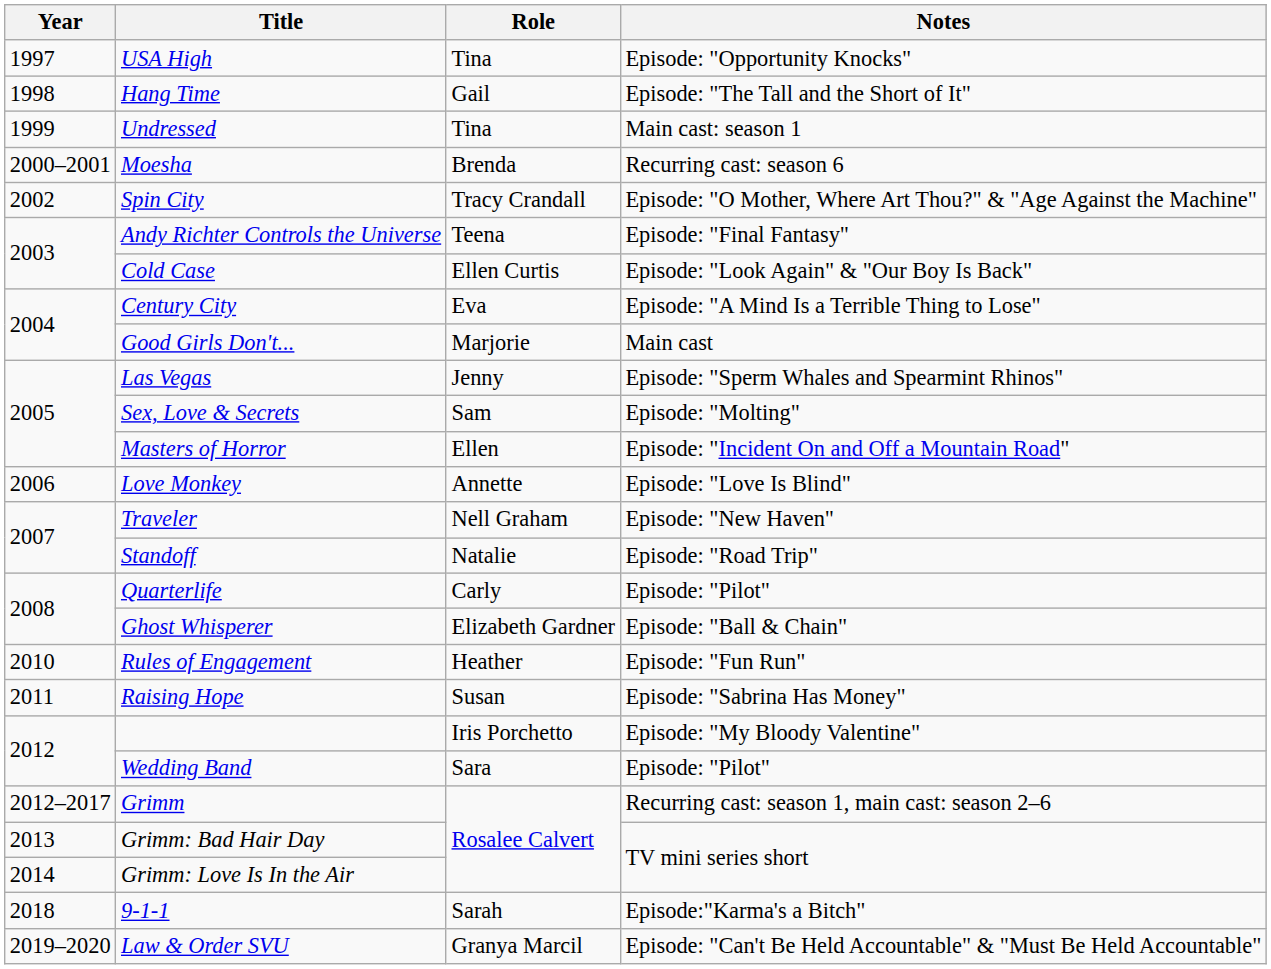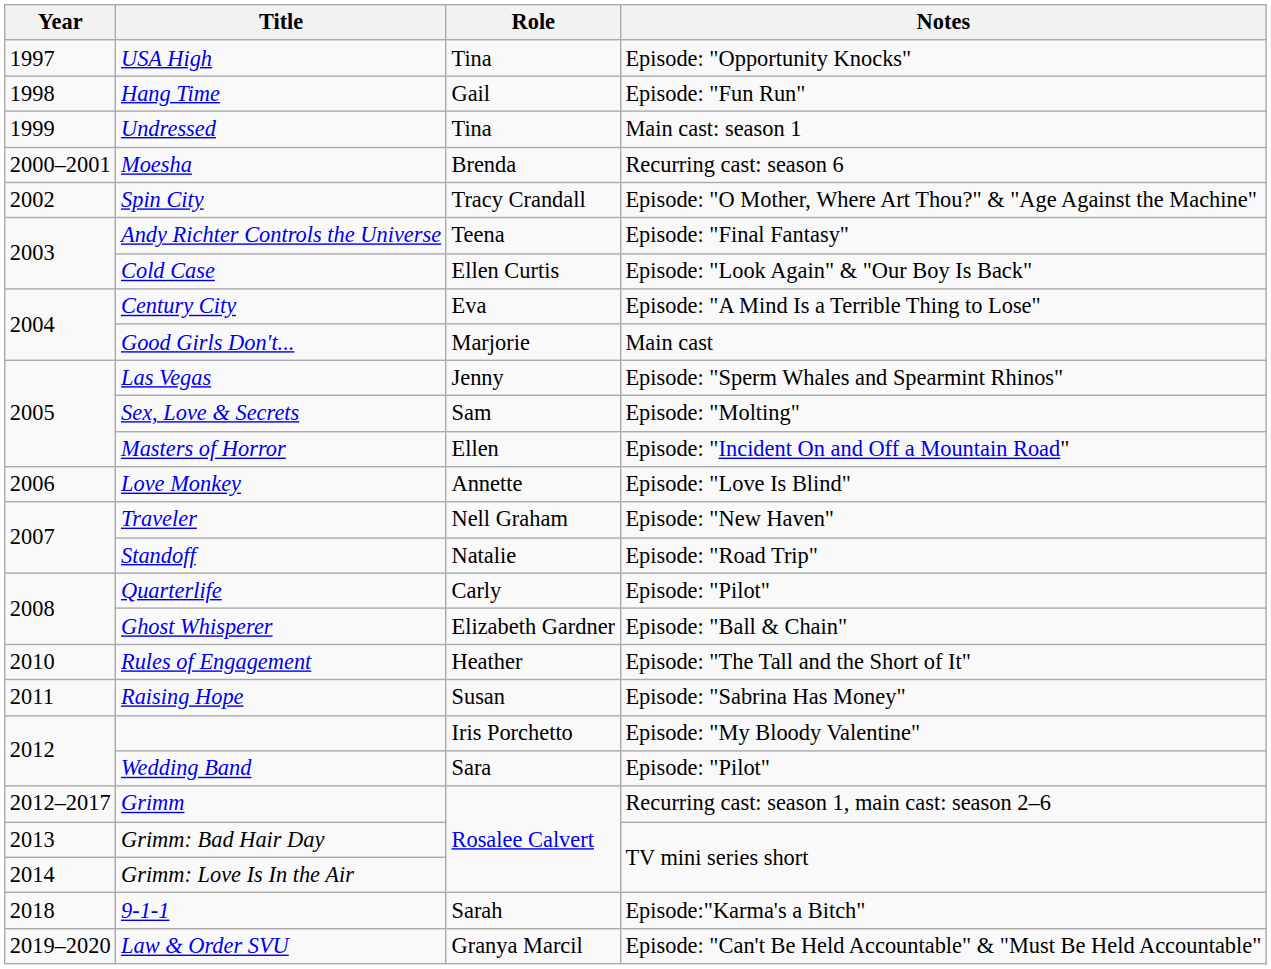(798, 93) Episode: "The Tall and the Short of It" -> (715, 93) Episode: "Fun Run"
(715, 661) Episode: "Fun Run" -> (798, 661) Episode: "The Tall and the Short of It"
